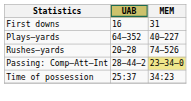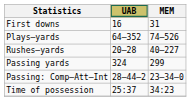(164, 37) 40–227 -> (164, 37) 74–526
(164, 50) 74–526 -> (164, 50) 40–227
+ row: (38, 63)
(167, 63) khaki background -> (167, 77) no background
